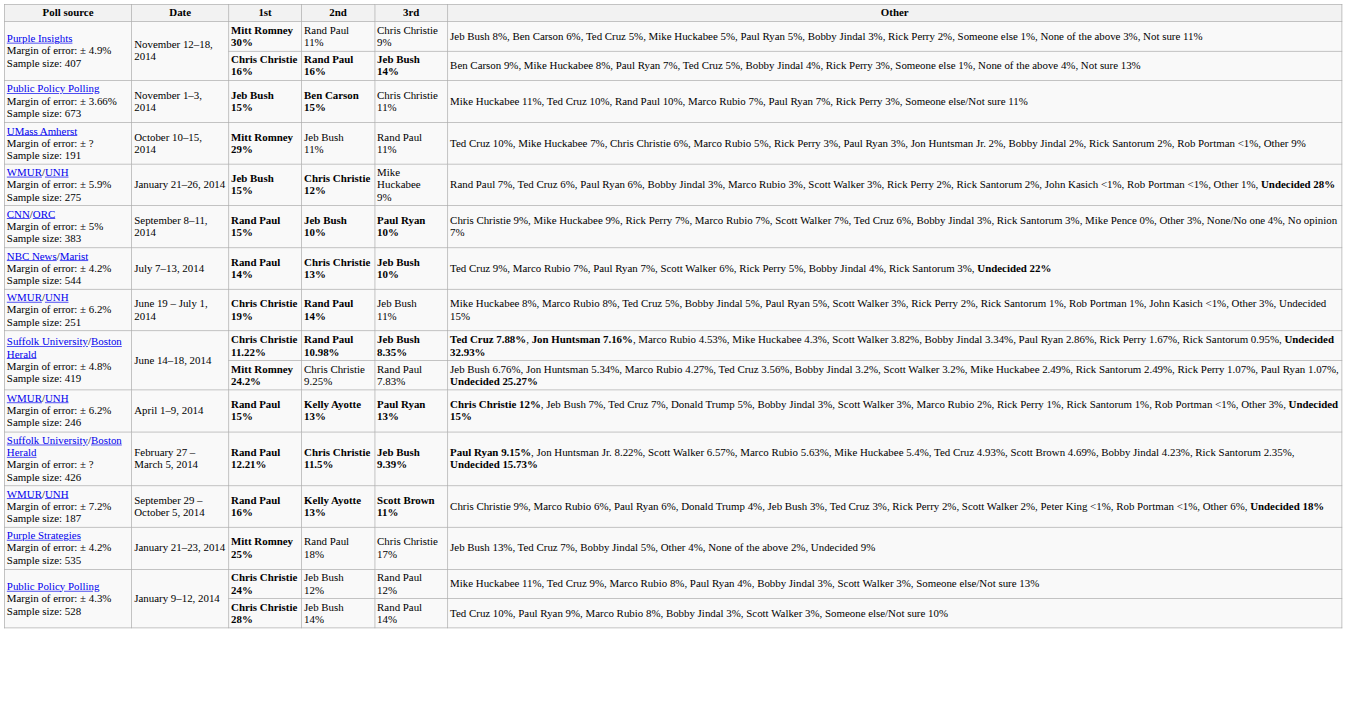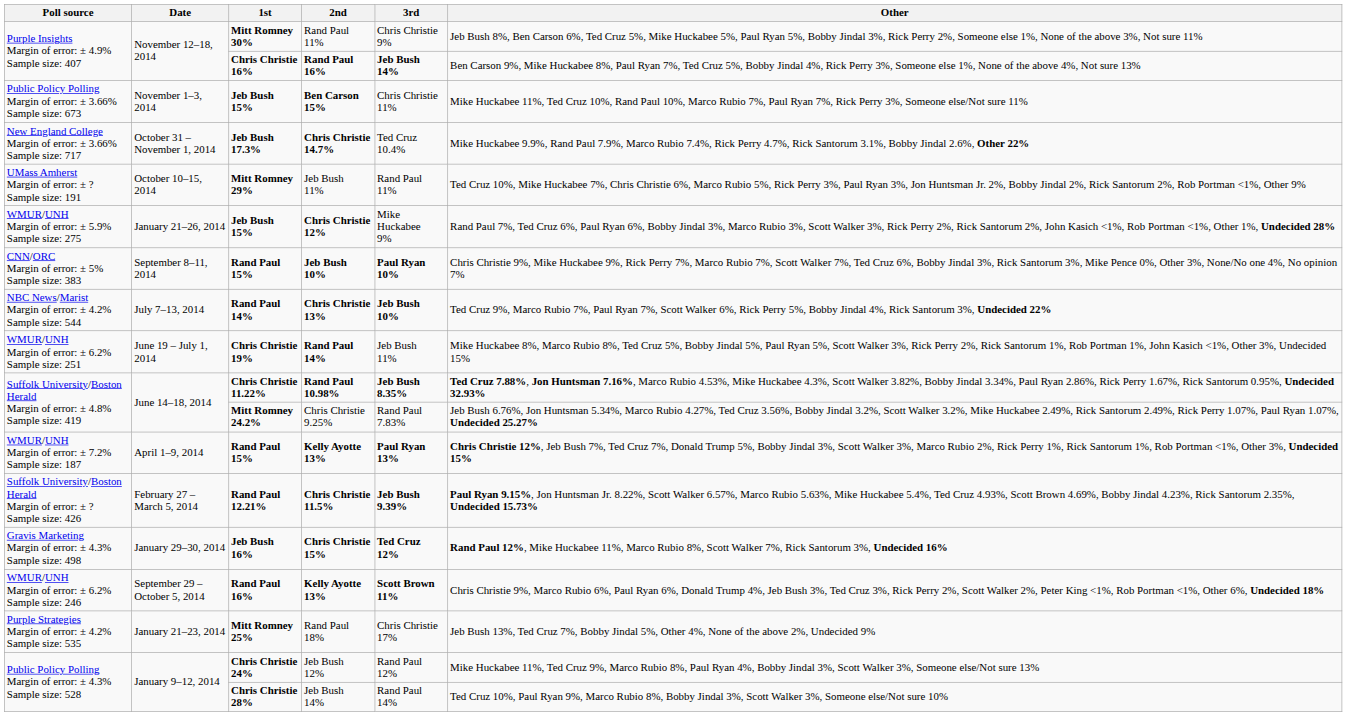+ row: (252, 143)
(59, 411) WMUR/UNH Margin of error: ± 6.2% Sample size: 246 -> (59, 452) WMUR/UNH Margin of error: ± 7.2% Sample size: 187
+ row: (252, 548)
(59, 506) WMUR/UNH Margin of error: ± 7.2% Sample size: 187 -> (59, 590) WMUR/UNH Margin of error: ± 6.2% Sample size: 246
